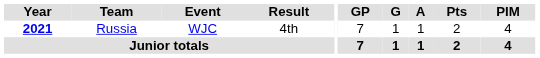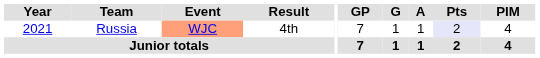(38, 28) bold -> (38, 28) normal
(203, 28) no background -> (203, 28) lightsalmon background
(457, 28) no background -> (457, 28) lavender background
